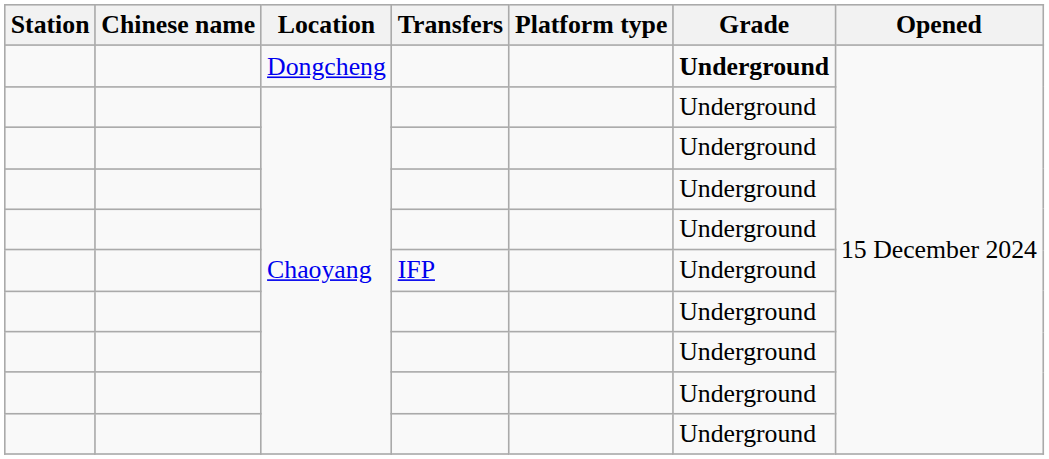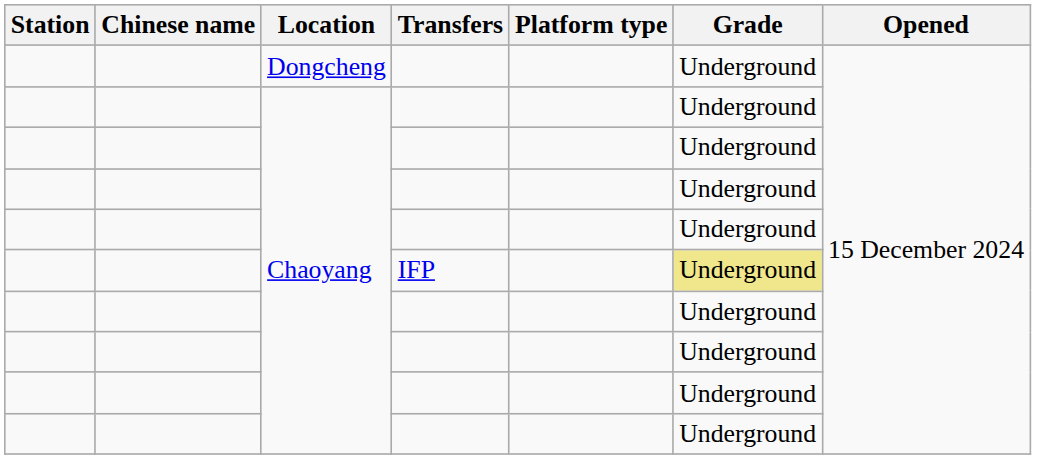(754, 65) bold -> (748, 65) normal
(748, 270) no background -> (748, 270) khaki background
